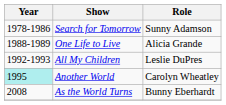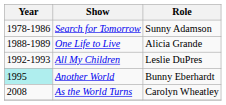(182, 76) Carolyn Wheatley -> (180, 76) Bunny Eberhardt
(180, 92) Bunny Eberhardt -> (182, 92) Carolyn Wheatley
